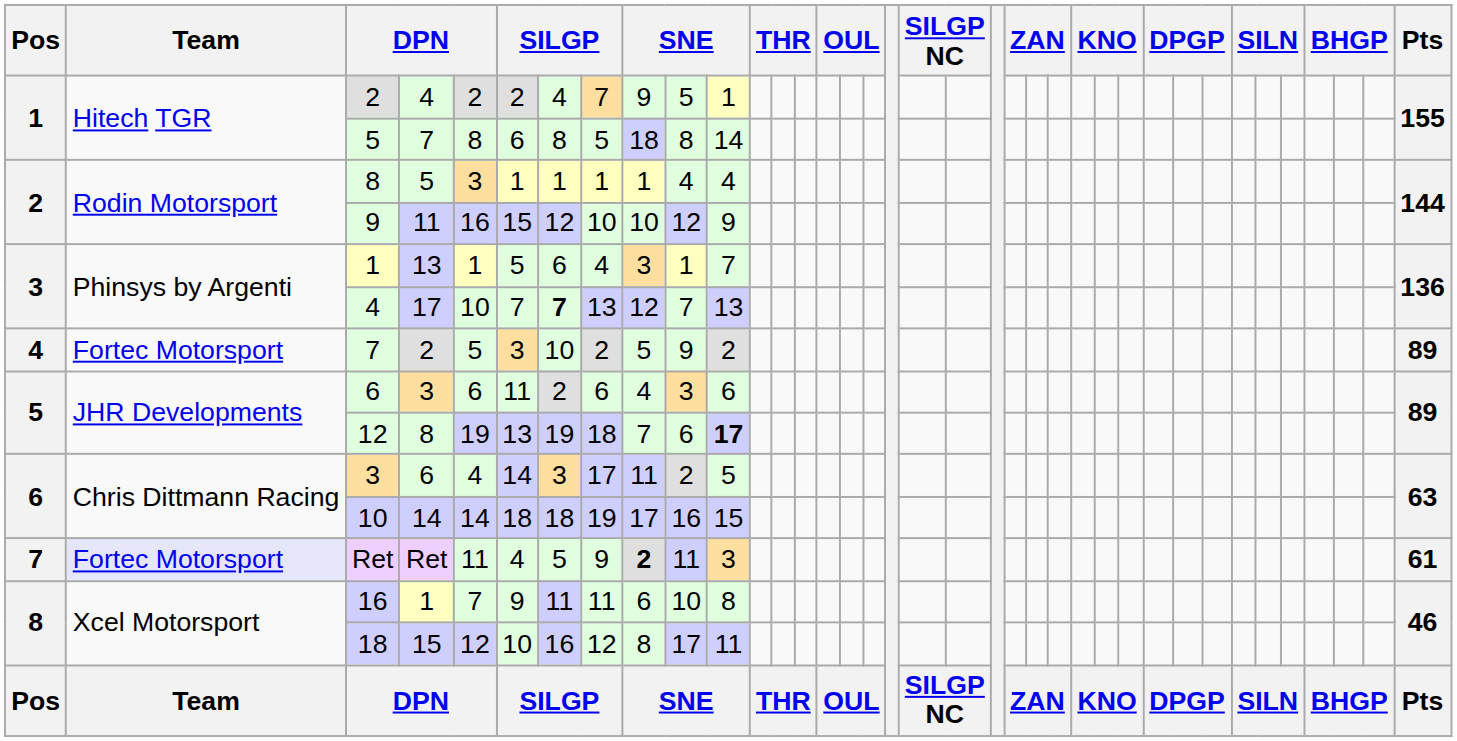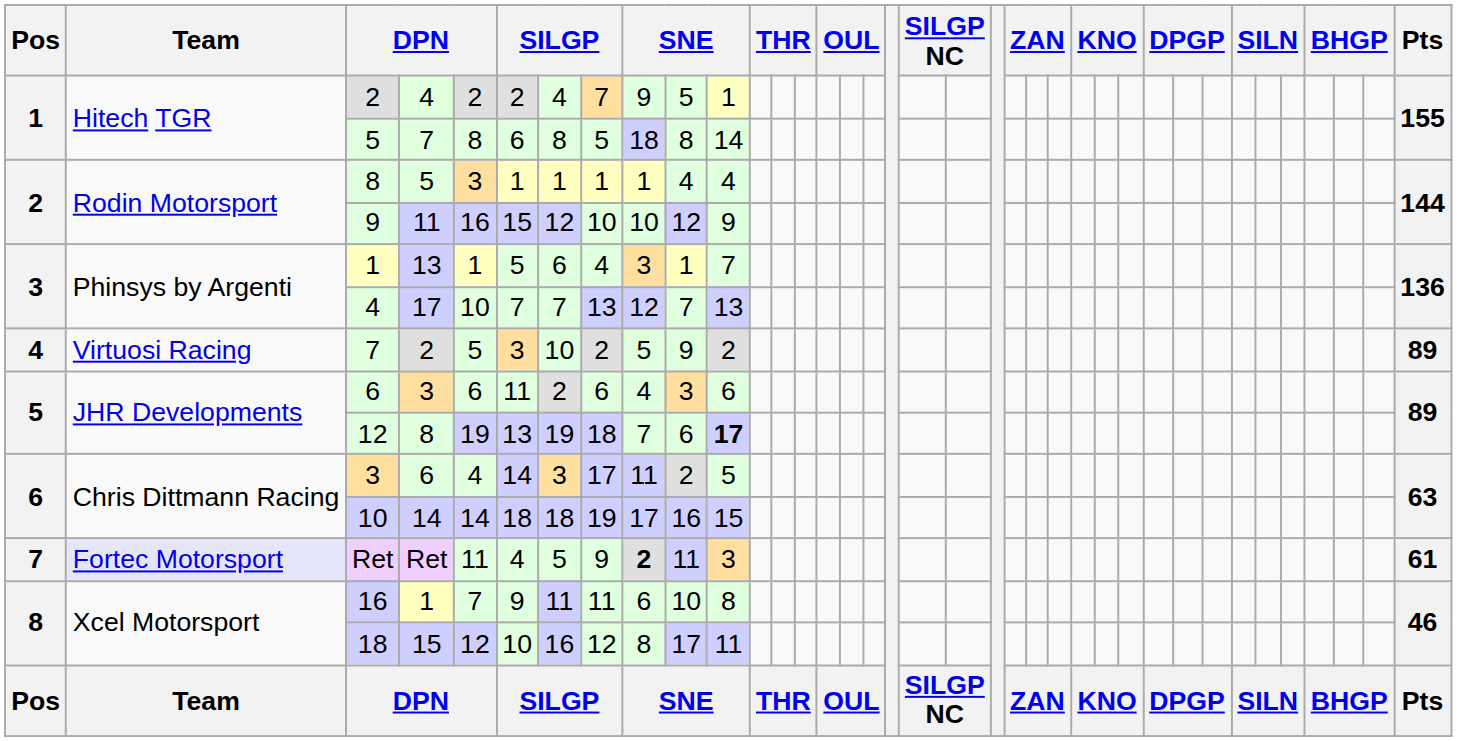(559, 307) bold -> (559, 307) normal
(178, 349) Fortec Motorsport -> (162, 349) Virtuosi Racing
